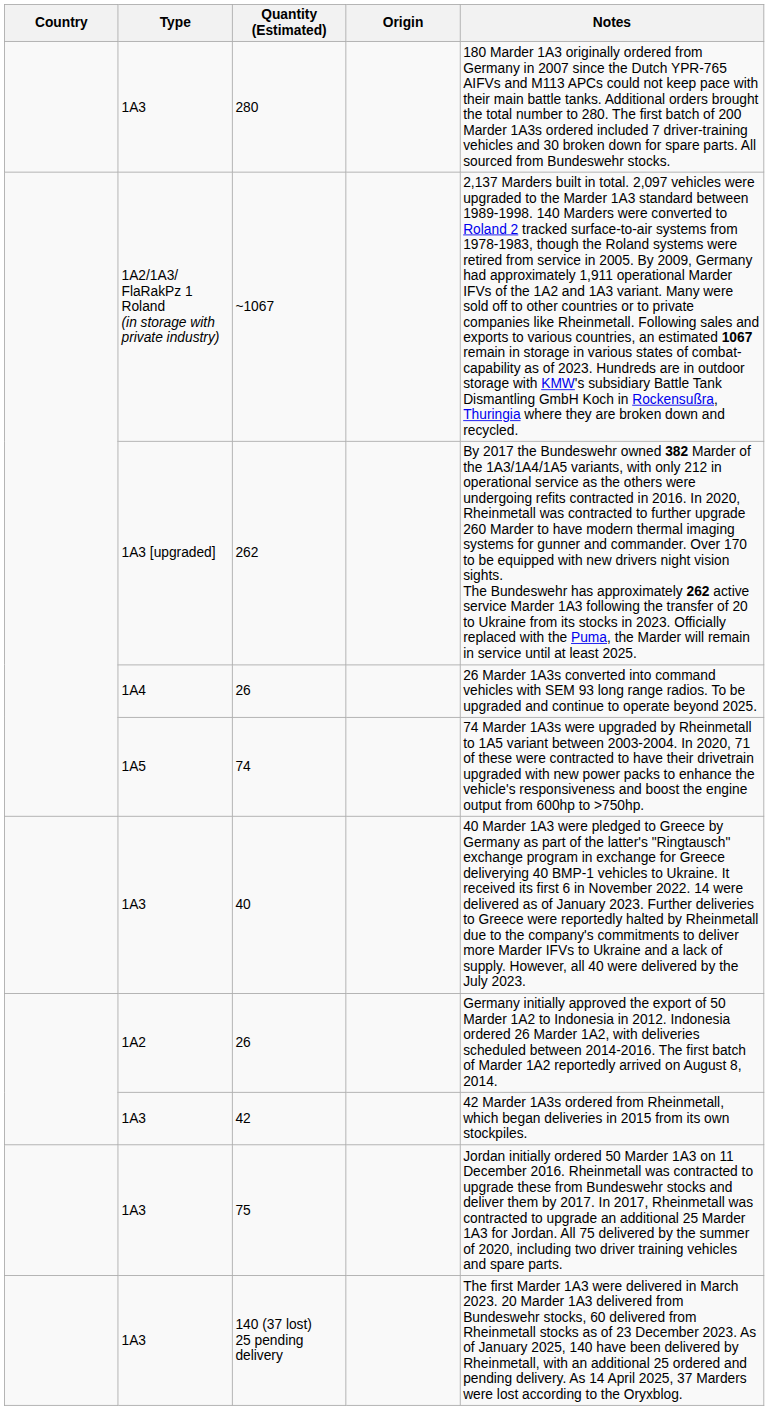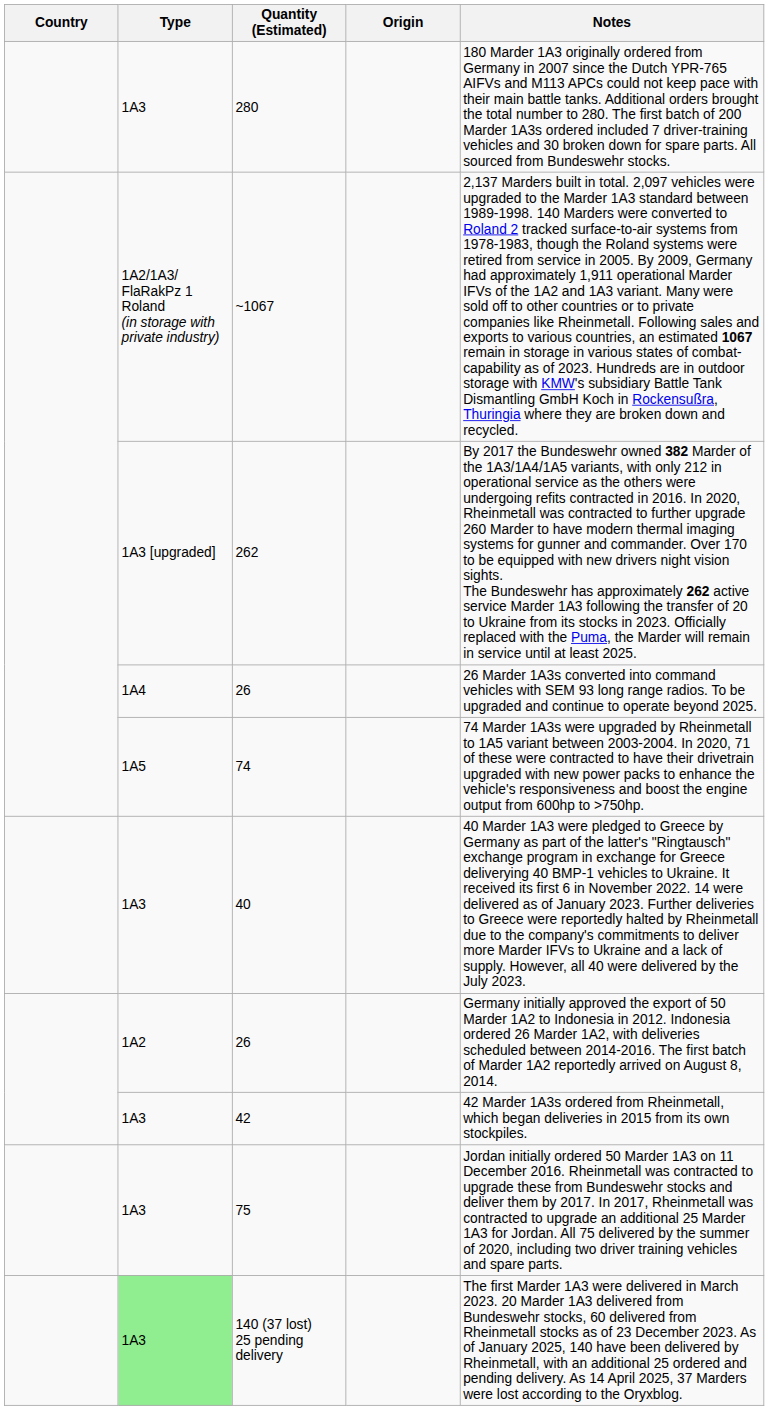(134, 1340) no background -> (134, 1340) lightgreen background
